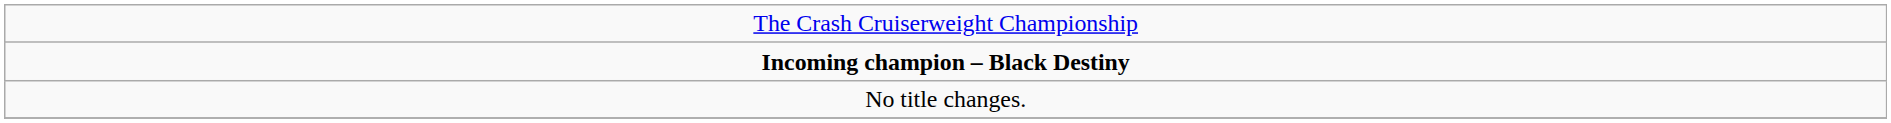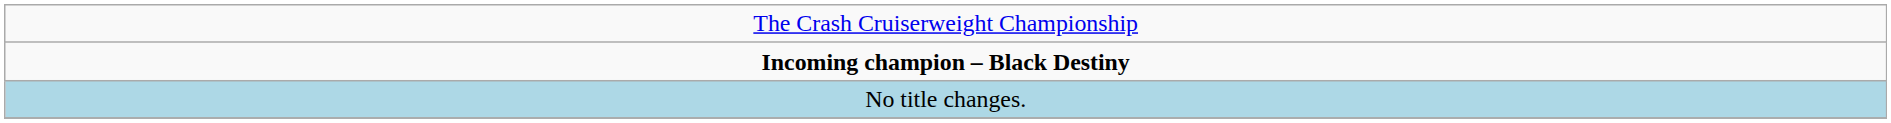(946, 99) no background -> (946, 99) lightblue background
